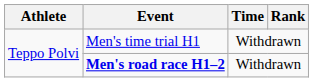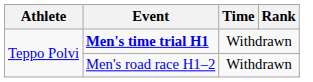(143, 41) normal -> (147, 41) bold
(155, 65) bold -> (151, 65) normal
